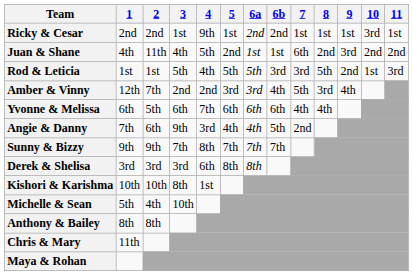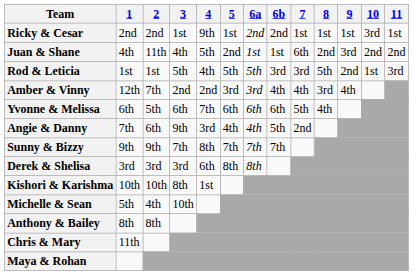(301, 90) 5th -> (301, 90) 4th
(301, 109) 4th -> (301, 109) 5th
